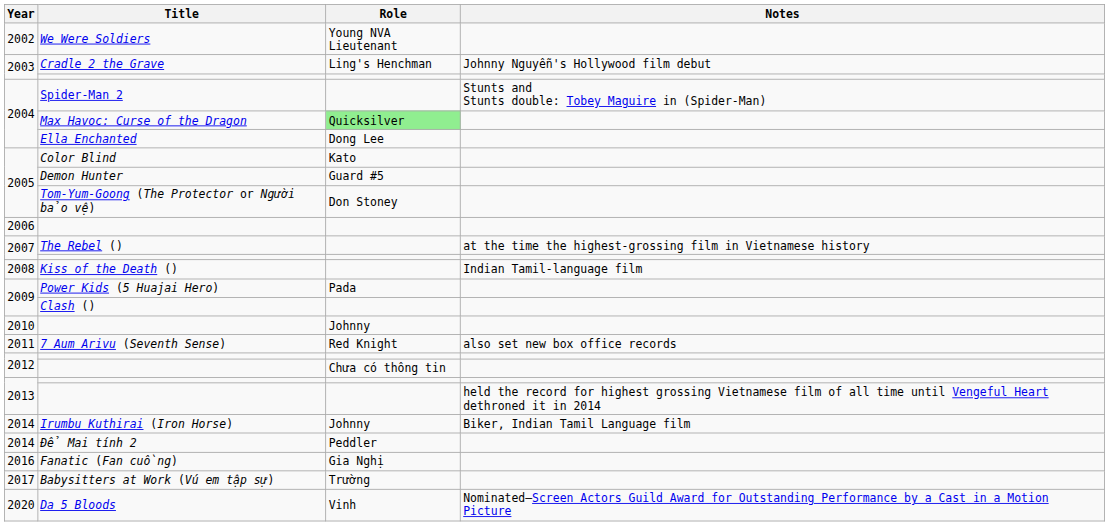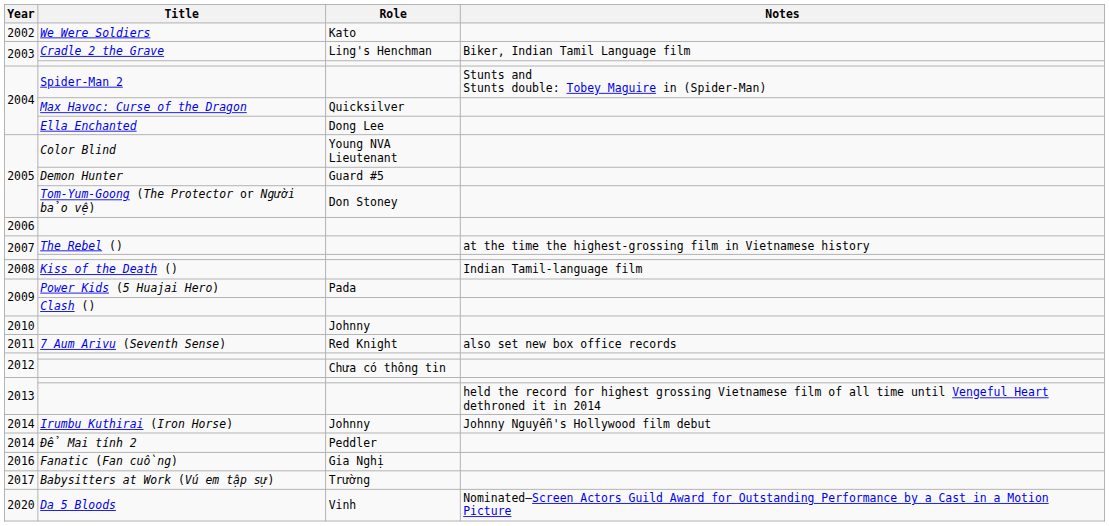(363, 39) Young NVA Lieutenant -> (342, 32) Kato
(587, 64) Johnny Nguyễn's Hollywood film debut -> (577, 51) Biker, Indian Tamil Language film
(367, 120) lightgreen background -> (367, 107) no background
(342, 157) Kato -> (363, 151) Young NVA Lieutenant
(577, 424) Biker, Indian Tamil Language film -> (587, 424) Johnny Nguyễn's Hollywood film debut
